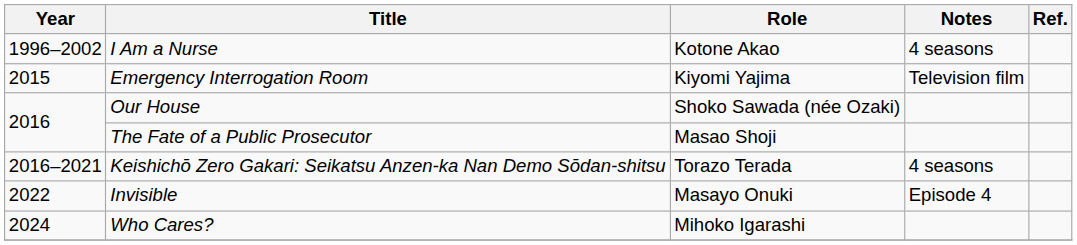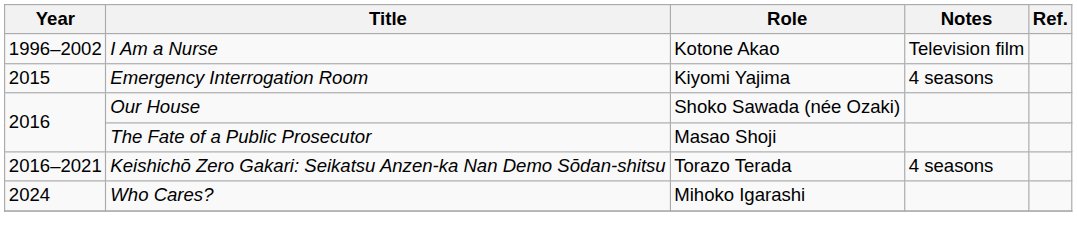(951, 48) 4 seasons -> (966, 48) Television film
(966, 78) Television film -> (951, 78) 4 seasons
- row: (144, 195)
